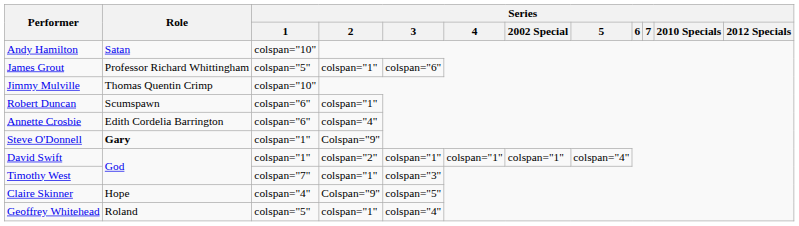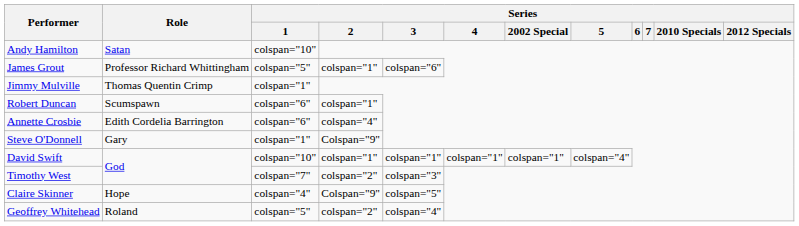(285, 85) colspan="10" -> (282, 85) colspan="1"
(117, 139) bold -> (116, 139) normal
(282, 157) colspan="1" -> (285, 157) colspan="10"
(349, 157) colspan="2" -> (349, 157) colspan="1"
(349, 175) colspan="1" -> (349, 175) colspan="2"
(349, 211) colspan="1" -> (349, 211) colspan="2"
